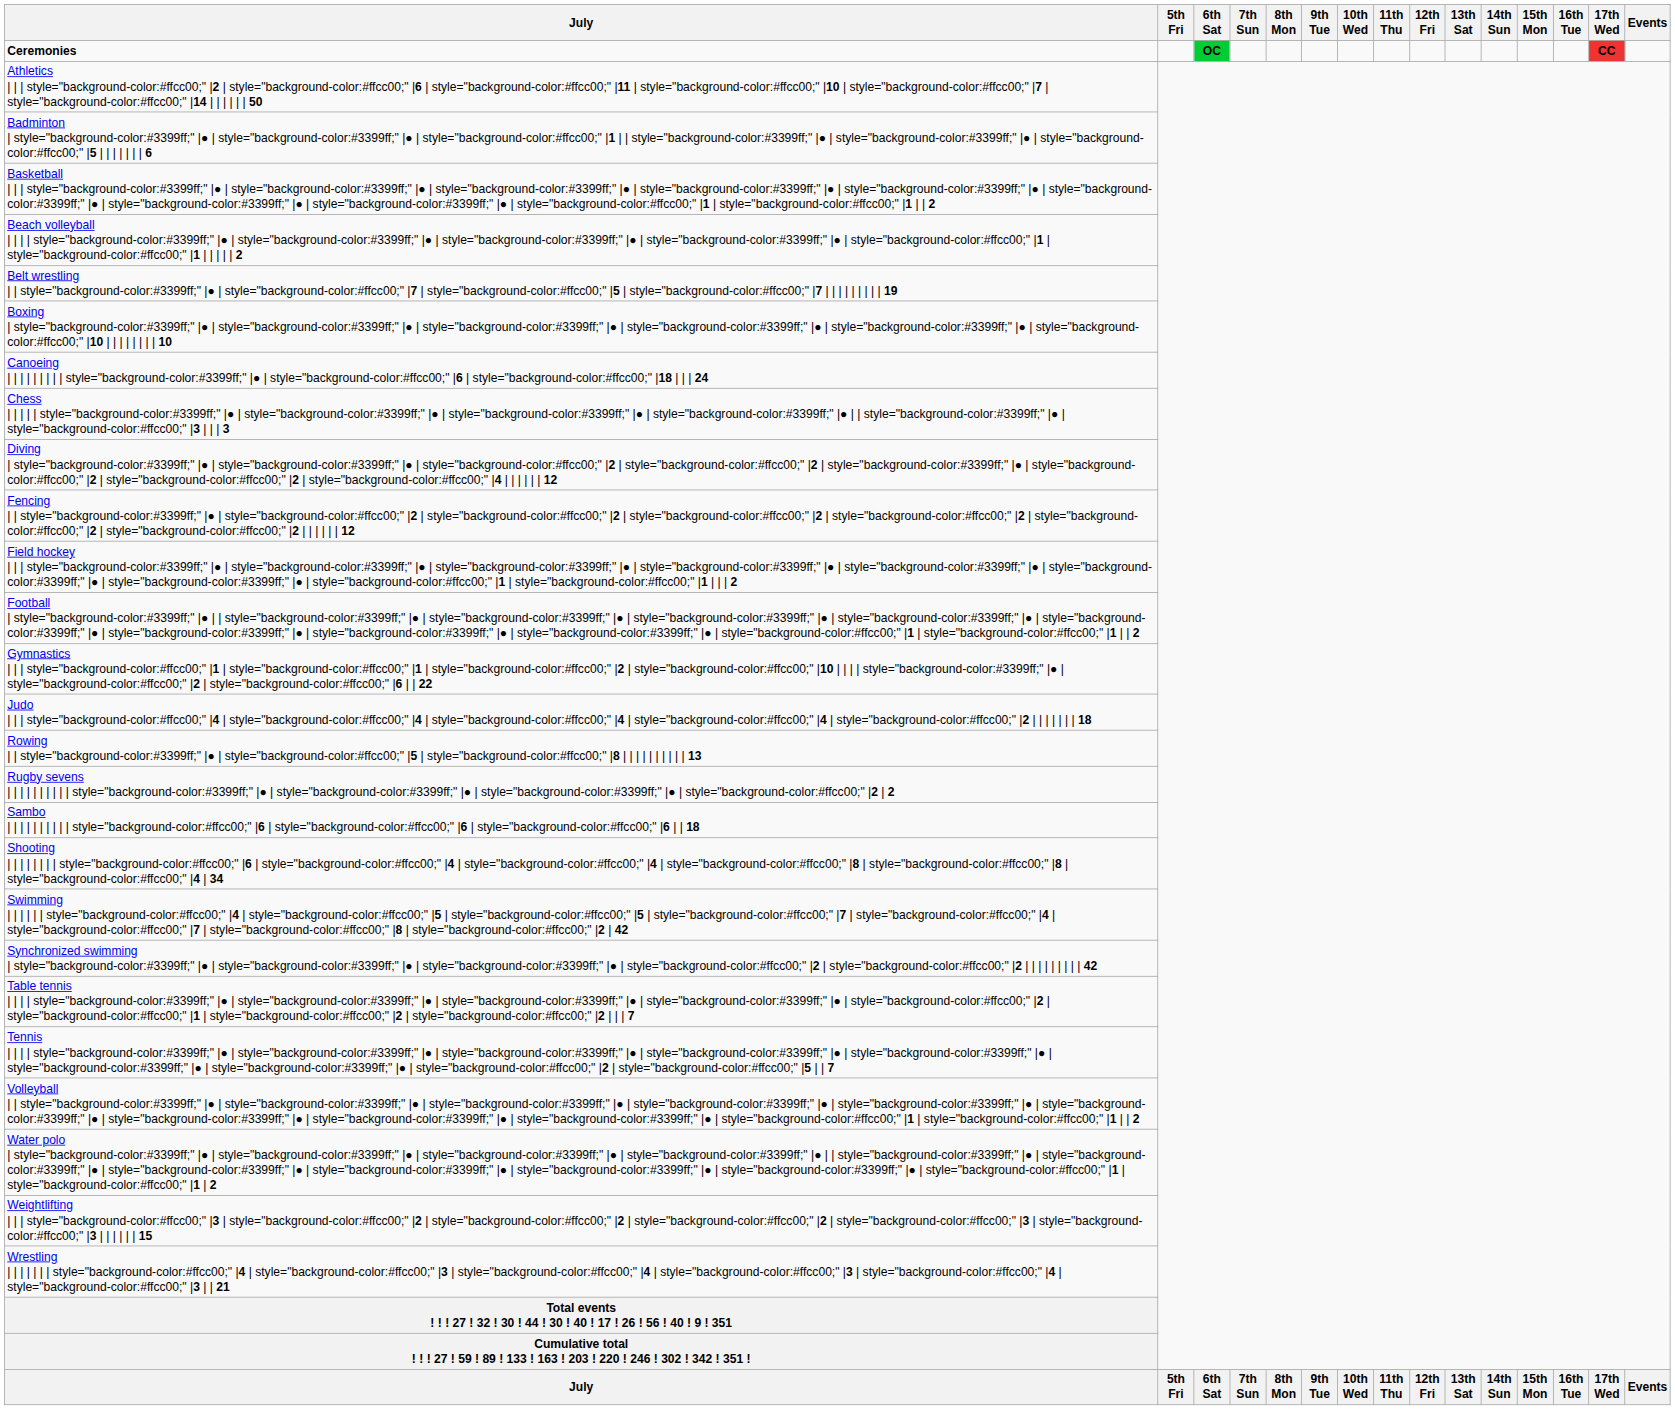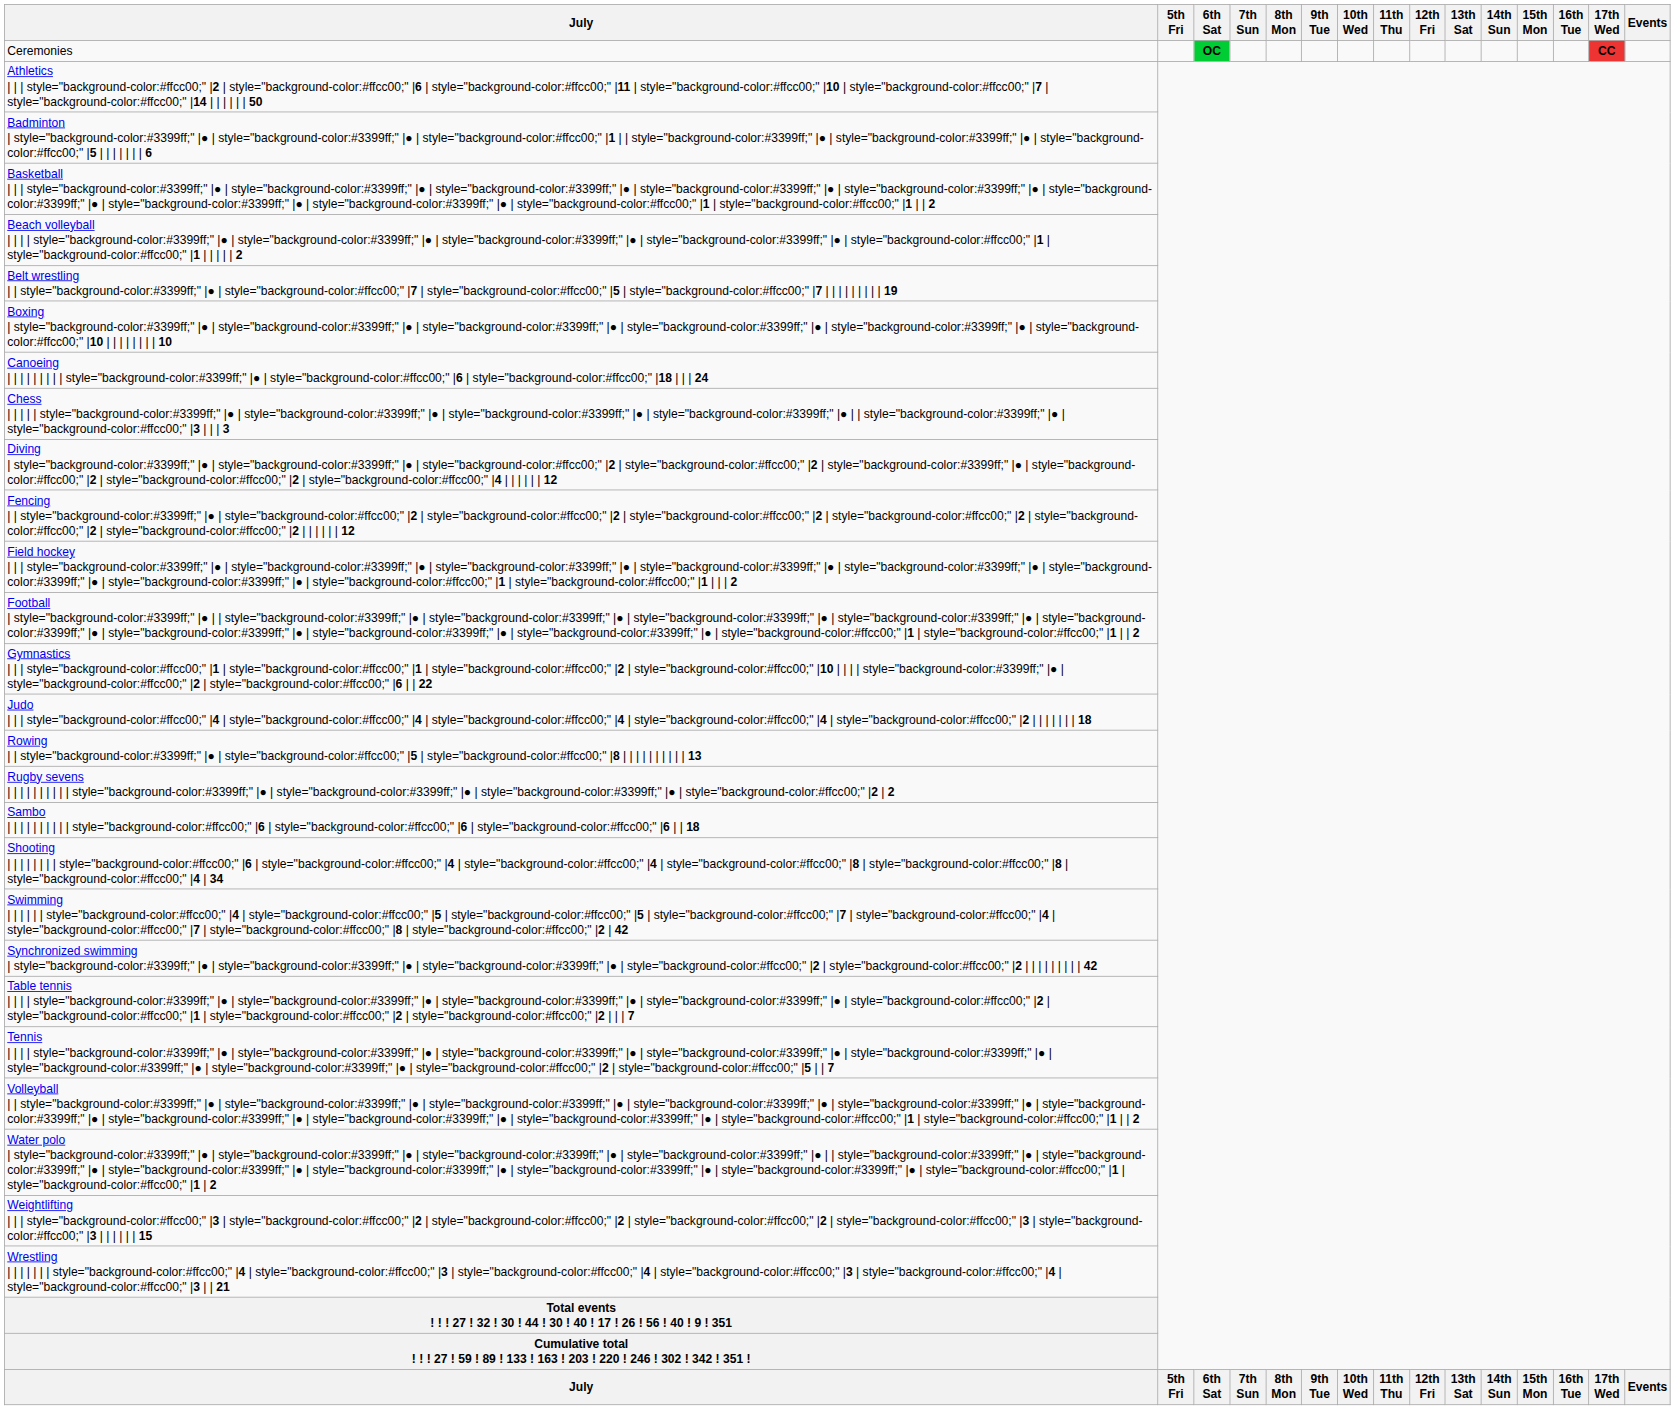(42, 51) bold -> (40, 51) normal
